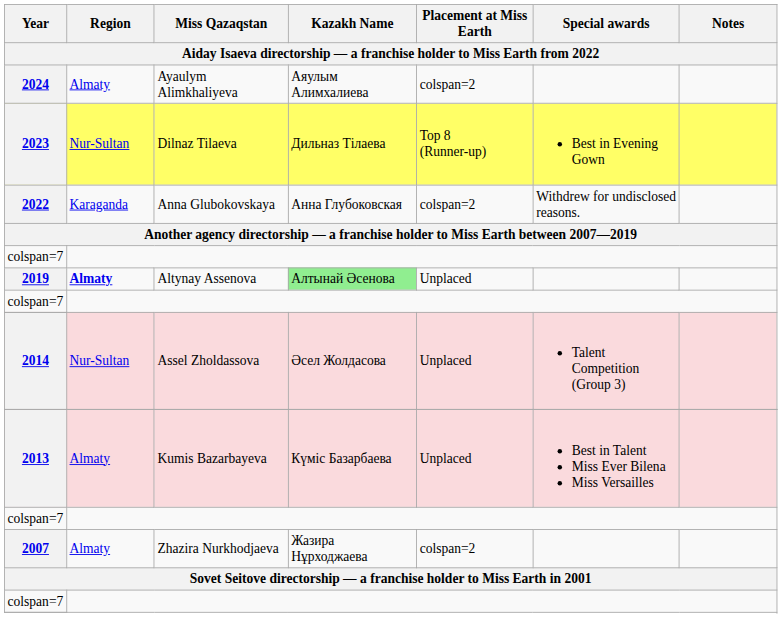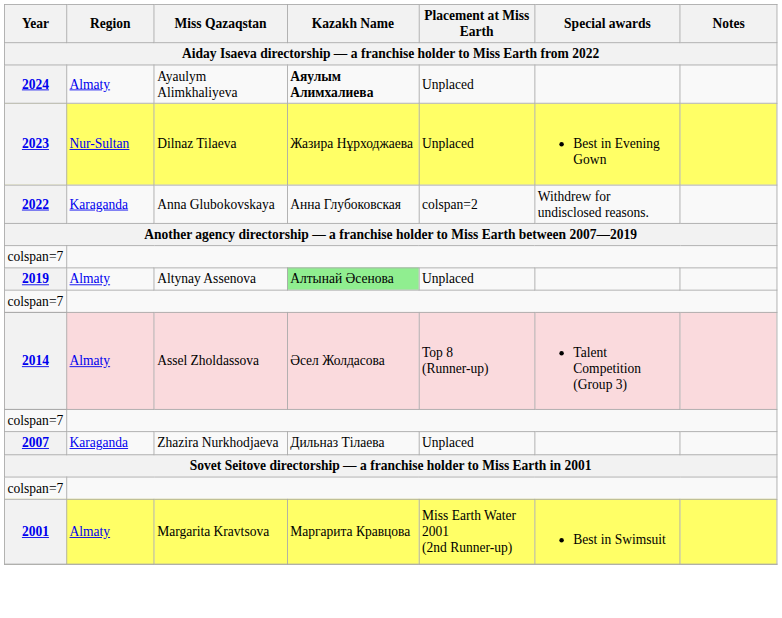(330, 84) normal -> (332, 84) bold
(447, 84) colspan=2 -> (448, 84) Unplaced
(338, 144) Дильназ Тілаева -> (352, 144) Жазира Нұрходжаева
(453, 144) Top 8 (Runner-up) -> (448, 144) Unplaced
(91, 279) bold -> (90, 279) normal
(99, 361) Nur-Sultan -> (90, 361) Almaty
(446, 361) Unplaced -> (455, 361) Top 8 (Runner-up)
- row: (35, 458)
(90, 548) Almaty -> (99, 443) Karaganda
(329, 548) Жазира Нұрходжаева -> (337, 443) Дильназ Тілаева
(447, 548) colspan=2 -> (448, 443) Unplaced
+ row: (35, 531)
